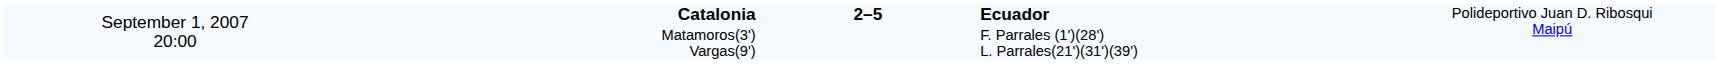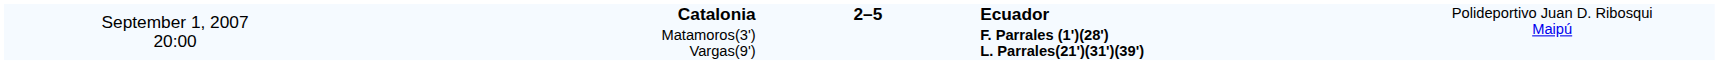(1059, 43) normal -> (1062, 43) bold
